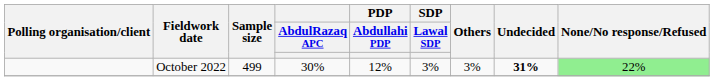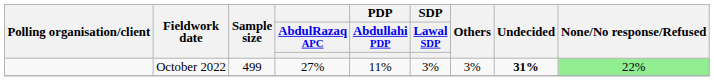(313, 67) 30% -> (313, 67) 27%
(380, 67) 12% -> (380, 67) 11%
